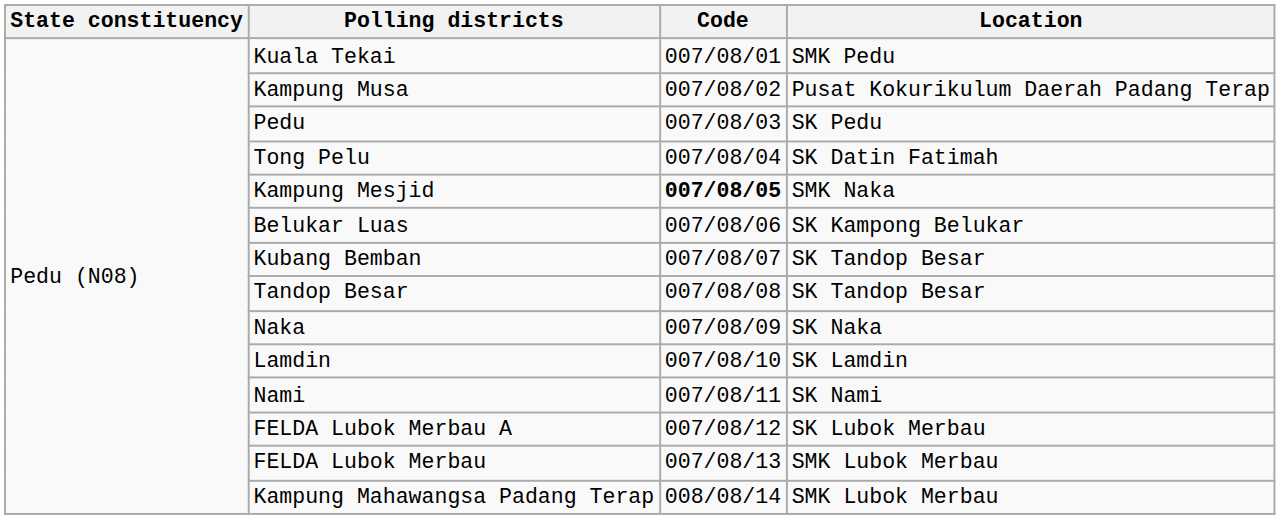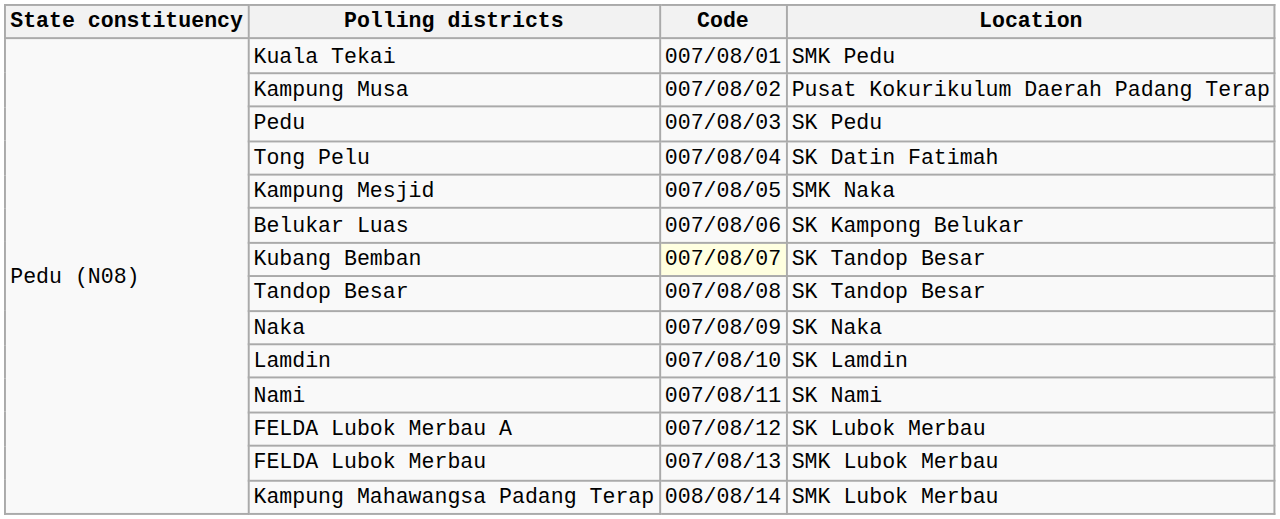(723, 192) bold -> (723, 192) normal
(723, 260) no background -> (723, 260) lightyellow background
